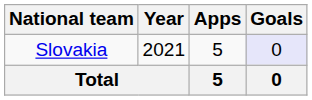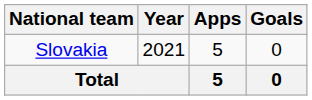(277, 49) lavender background -> (277, 49) no background
